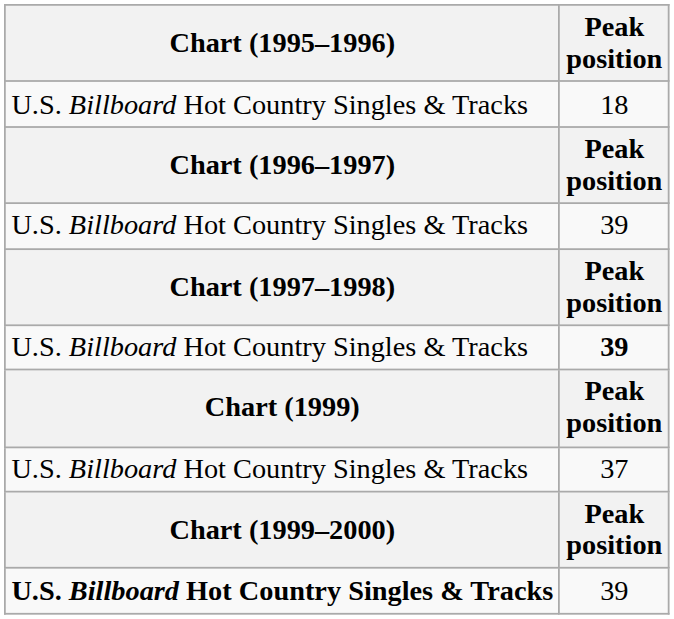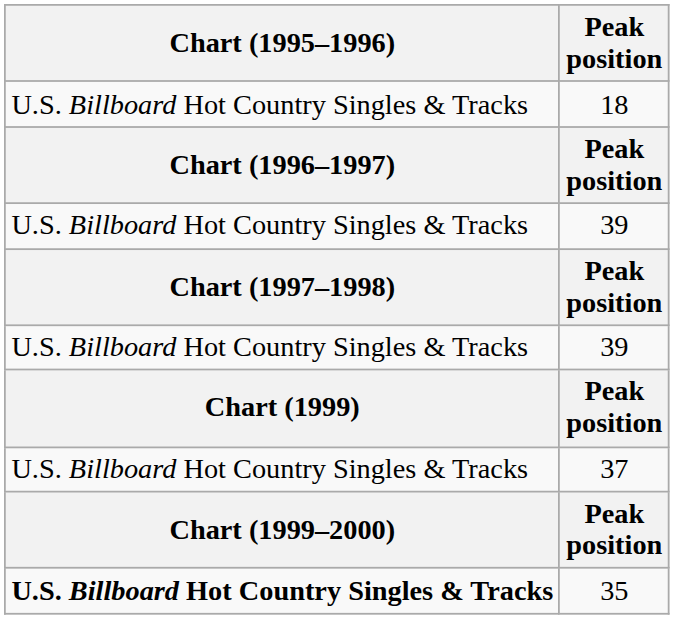(614, 347) bold -> (614, 347) normal
(614, 590) 39 -> (614, 590) 35
